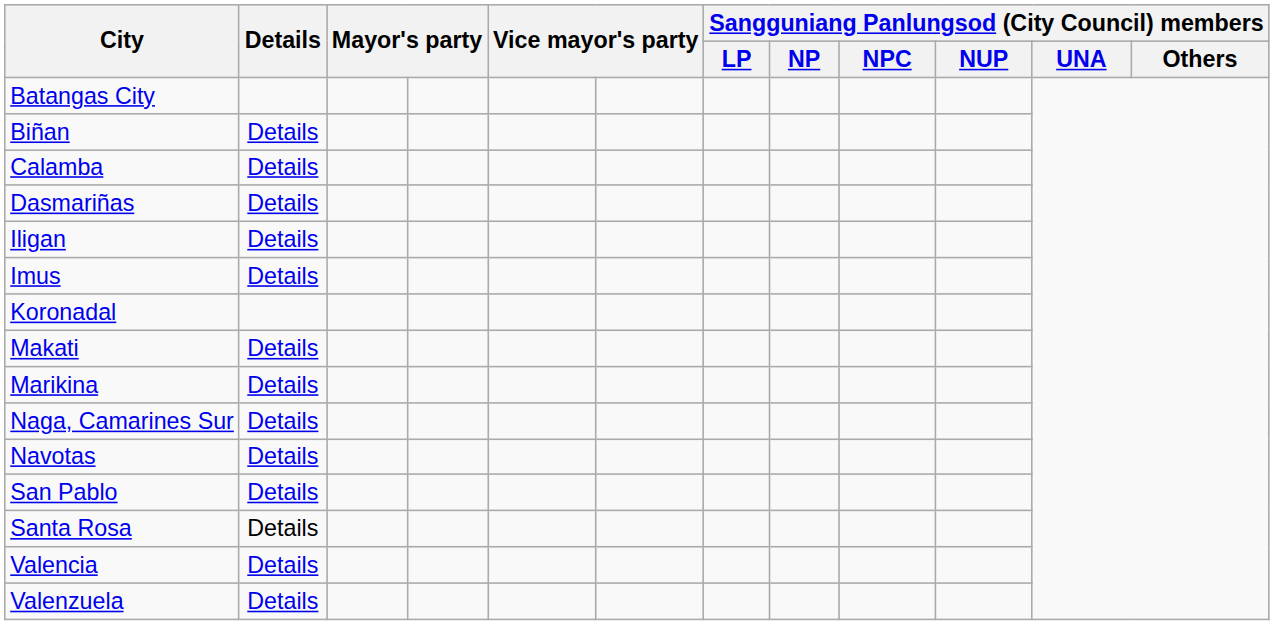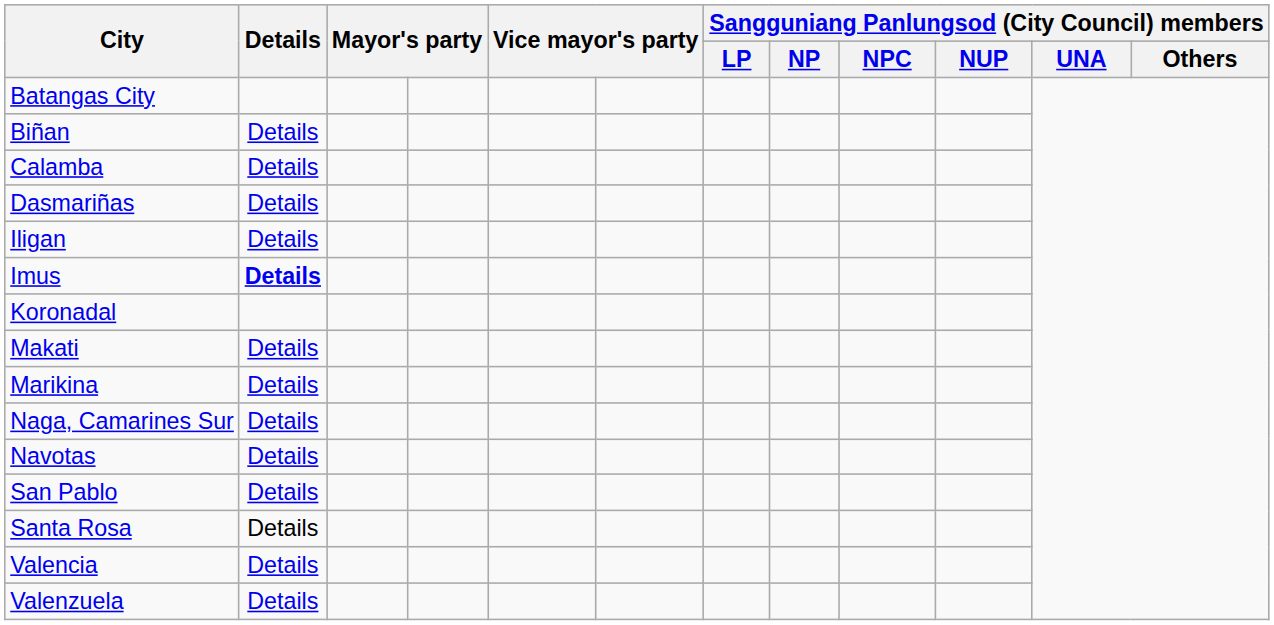(283, 276) normal -> (283, 276) bold
